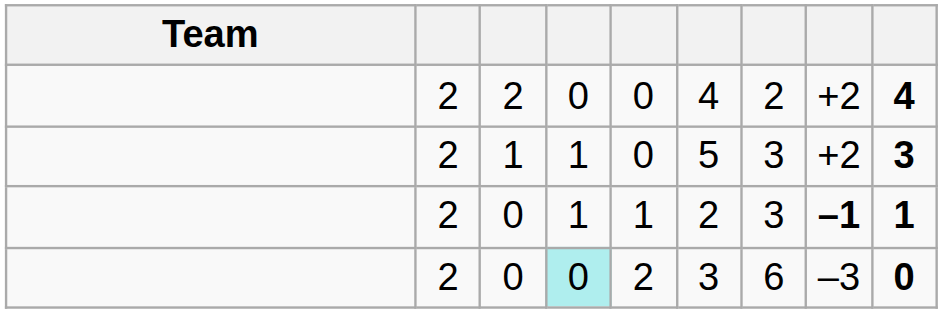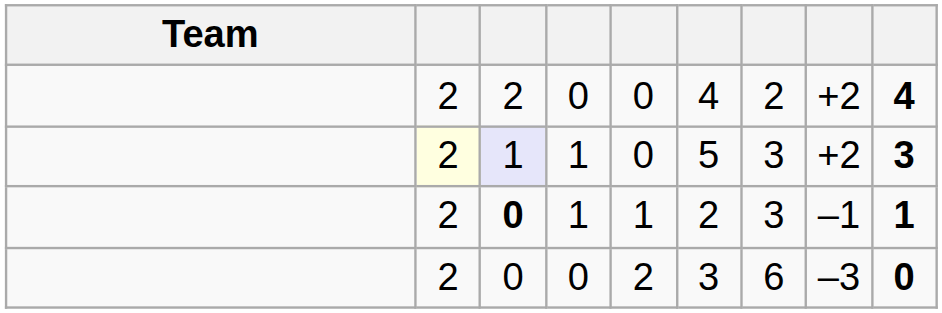(448, 155) no background -> (448, 155) lightyellow background
(513, 155) no background -> (513, 155) lavender background
(513, 215) normal -> (513, 215) bold
(839, 215) bold -> (839, 215) normal
(578, 276) paleturquoise background -> (578, 276) no background
